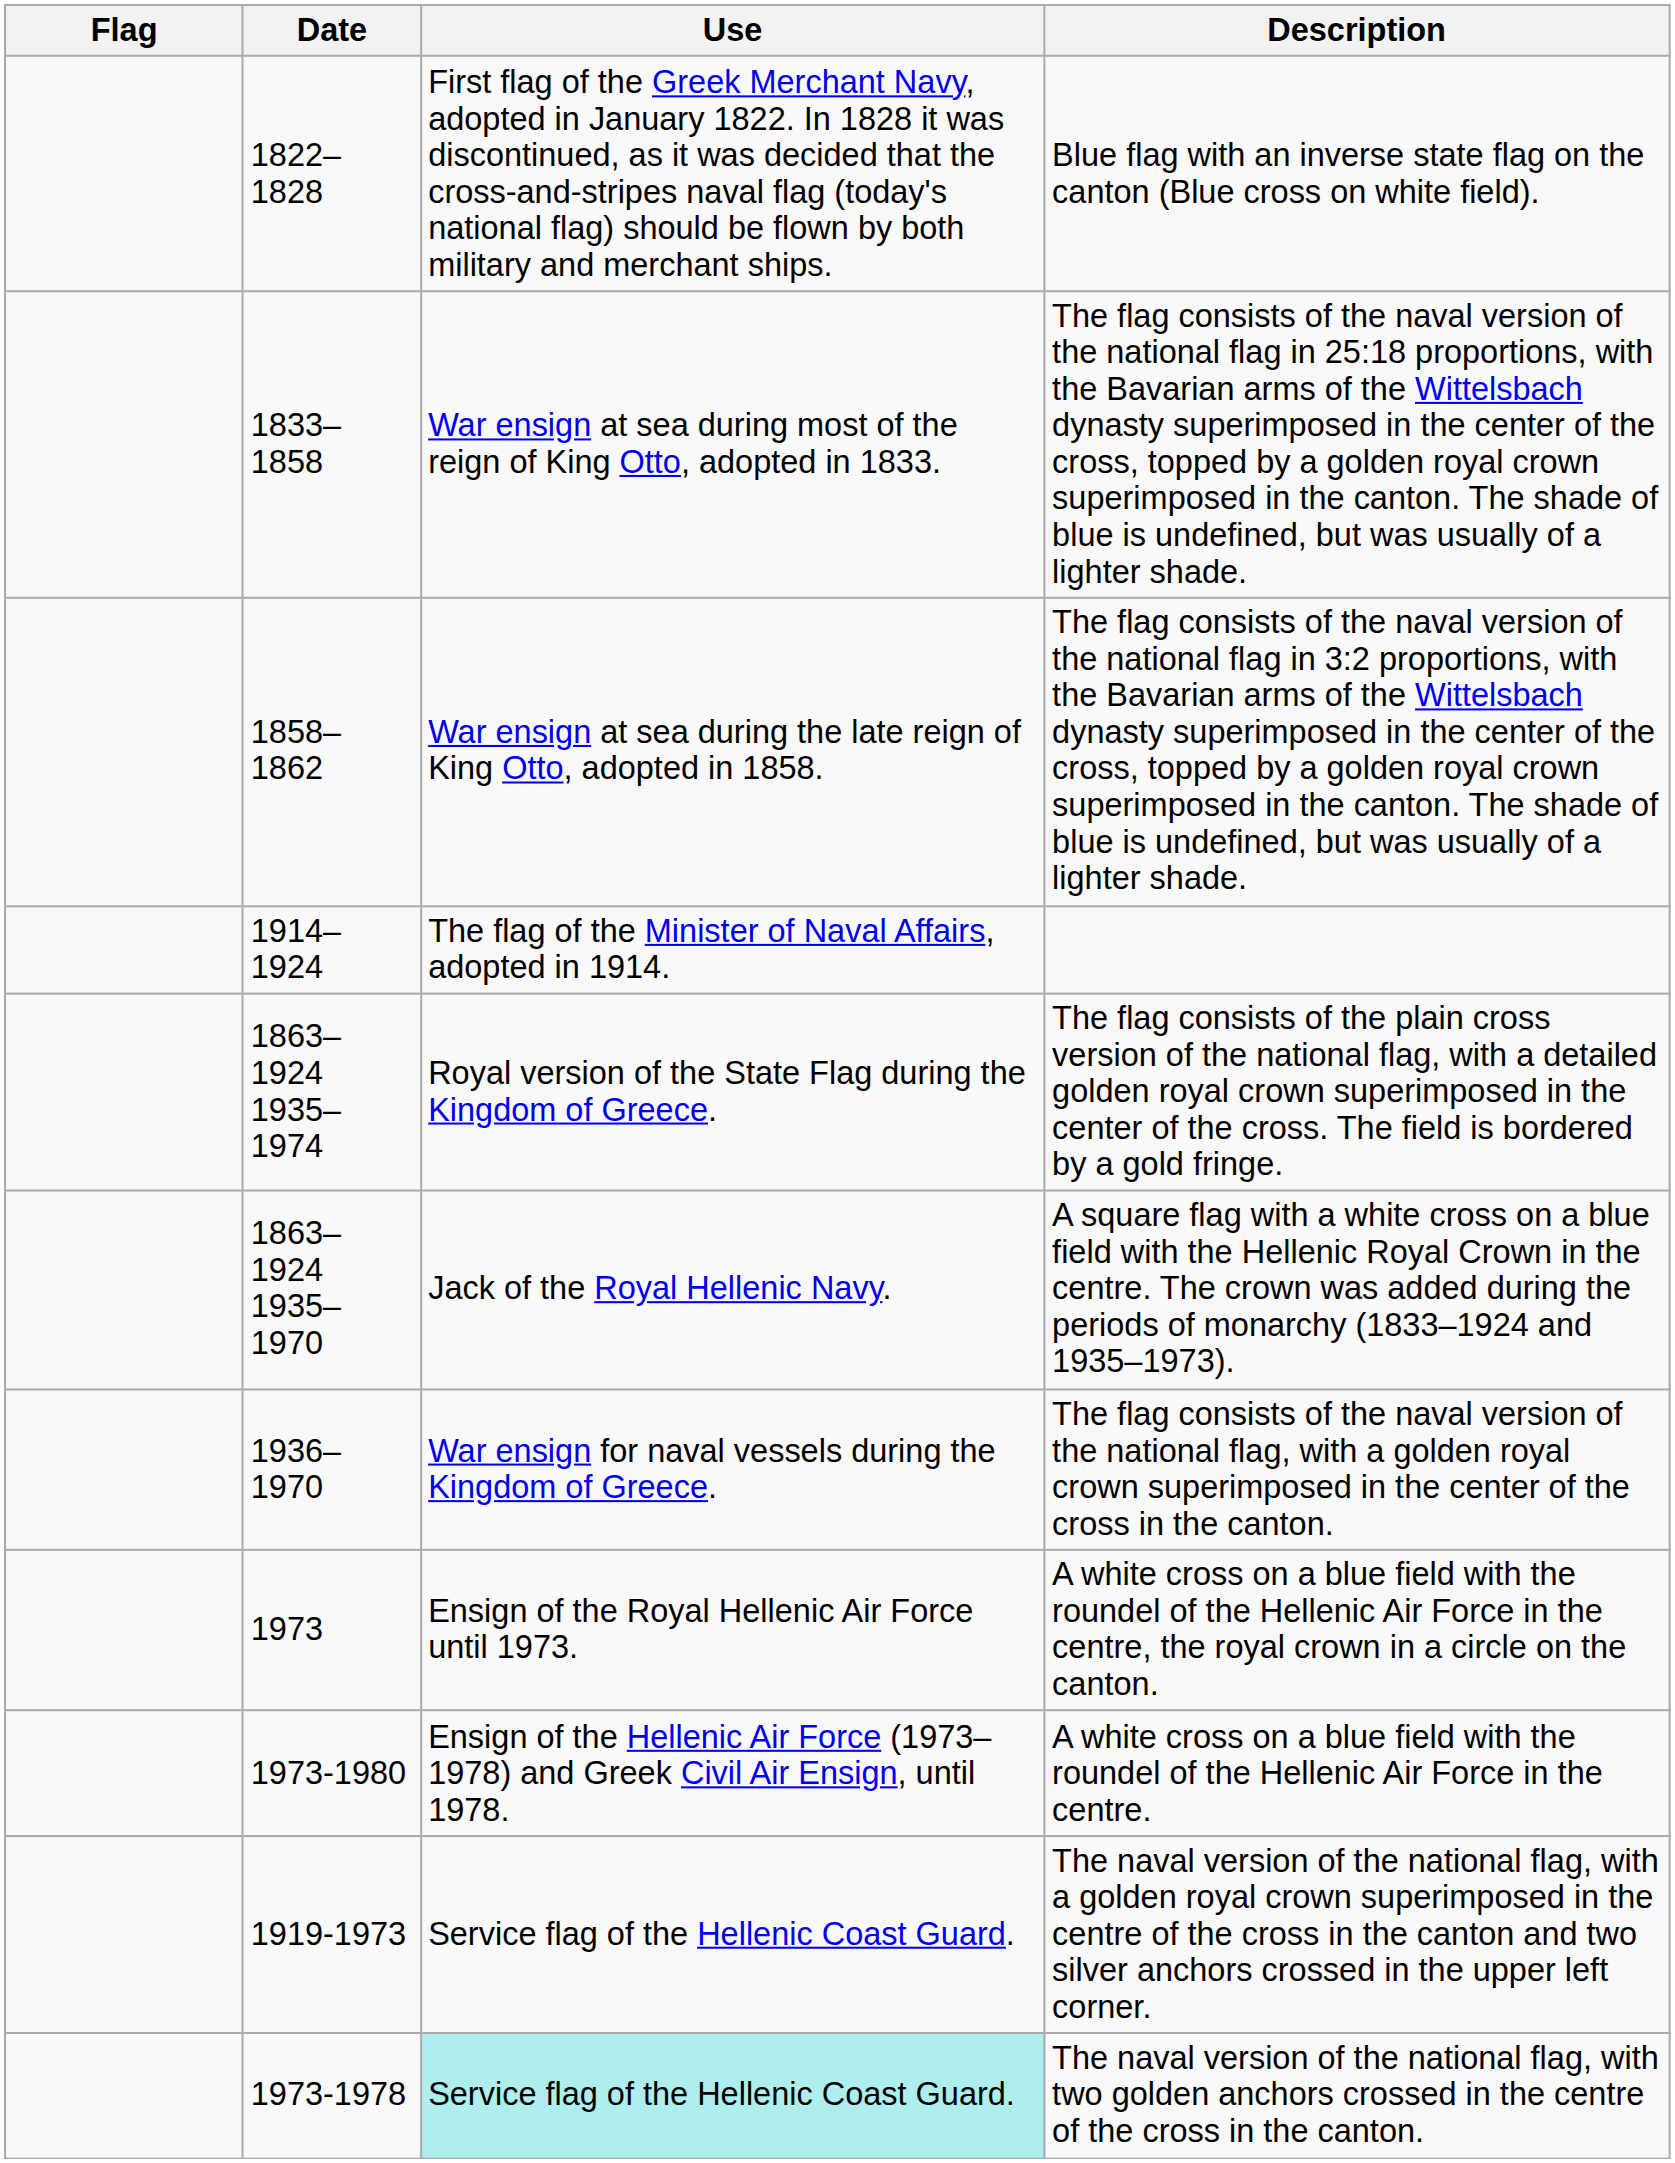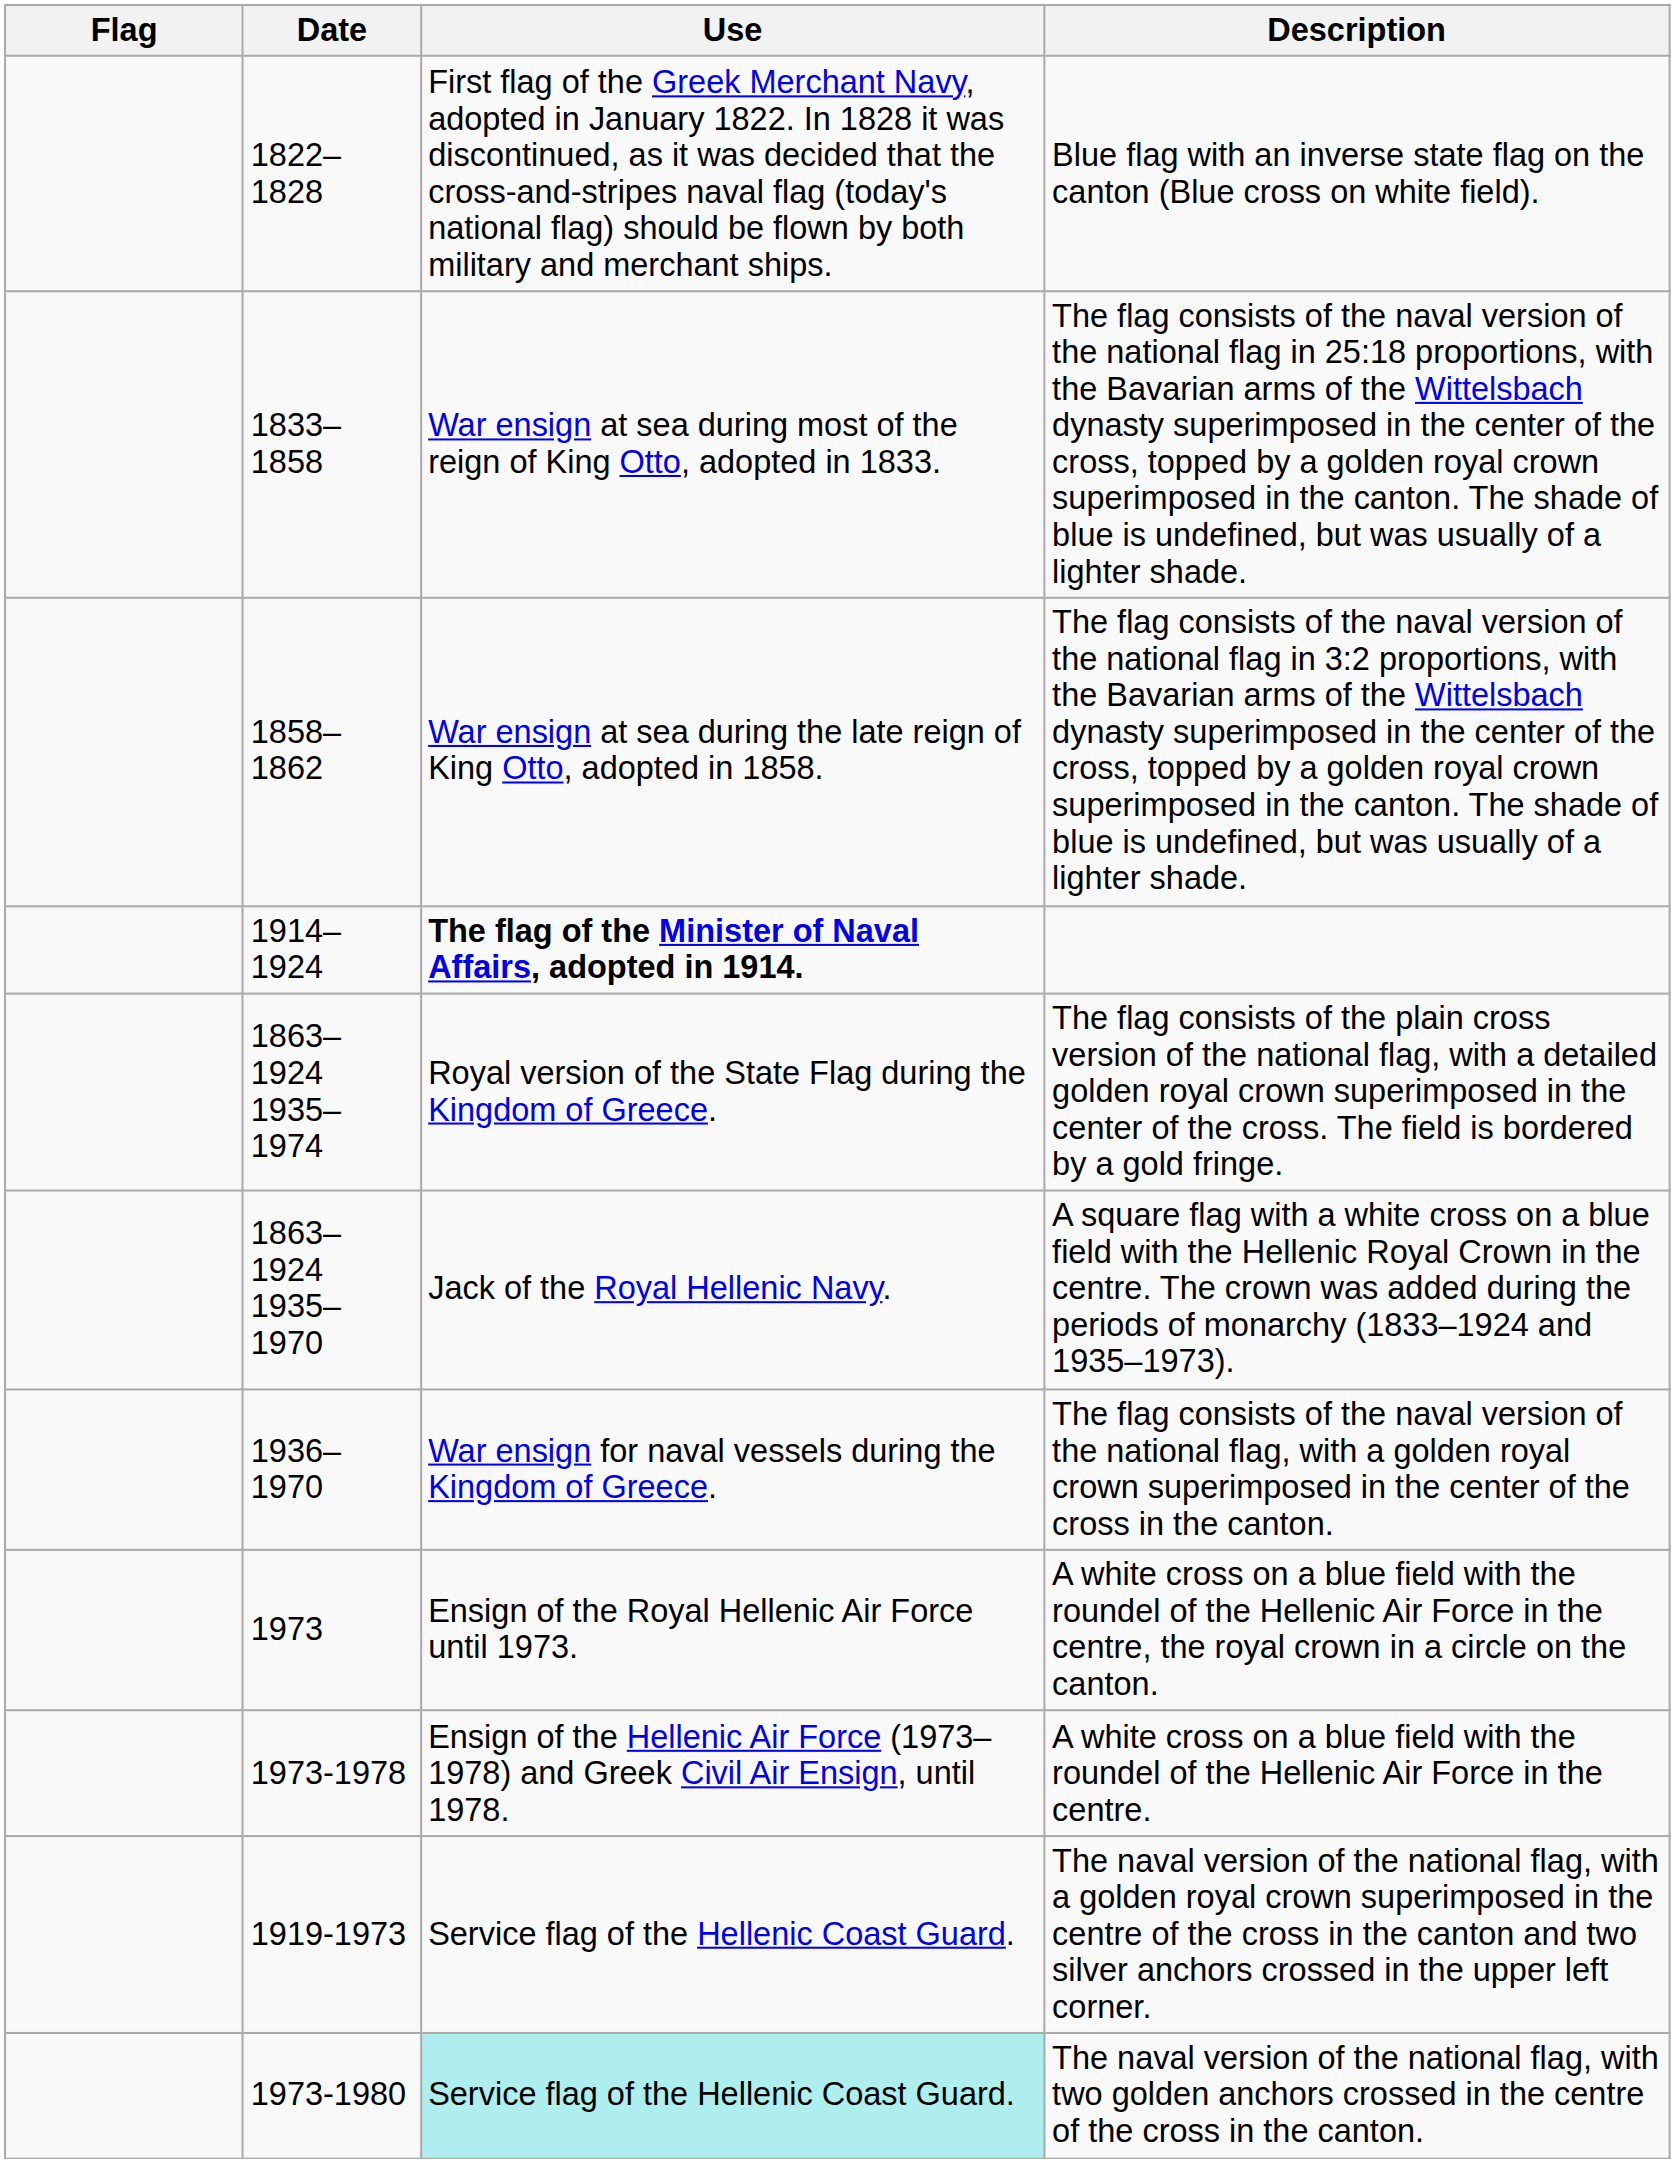(711, 948) normal -> (674, 948) bold
(328, 1772) 1973-1980 -> (328, 1772) 1973-1978
(328, 2095) 1973-1978 -> (328, 2095) 1973-1980
